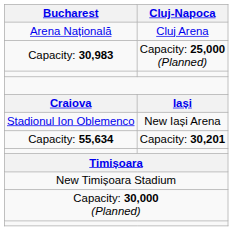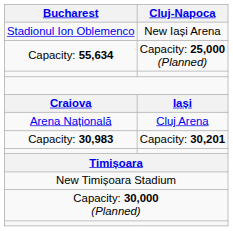(71, 31) Arena Națională -> (71, 31) Stadionul Ion Oblemenco
(182, 31) Cluj Arena -> (182, 31) New Iași Arena
(71, 55) Capacity: 30,983 -> (71, 55) Capacity: 55,634
(71, 121) Stadionul Ion Oblemenco -> (71, 121) Arena Națională
(182, 121) New Iași Arena -> (182, 121) Cluj Arena
(71, 139) Capacity: 55,634 -> (71, 139) Capacity: 30,983
